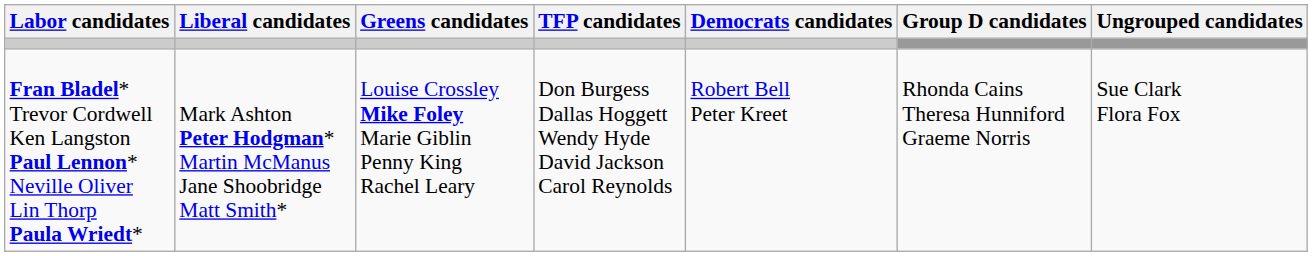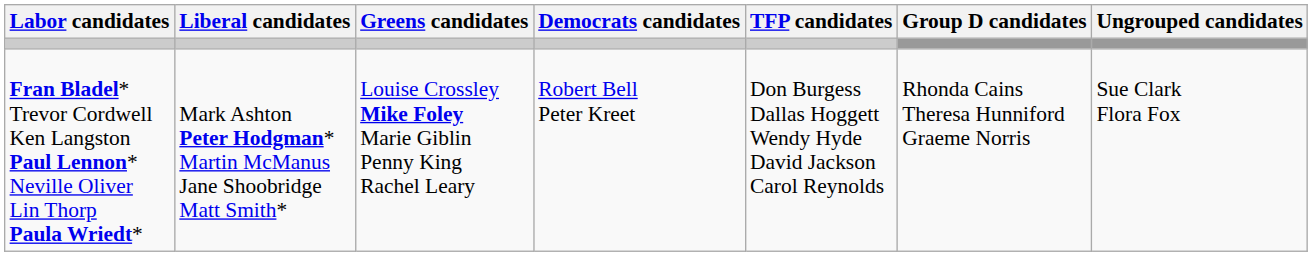columns swapped: (791, 21) <-> (609, 21)
